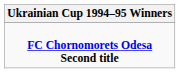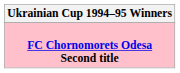(90, 51) no background -> (90, 51) pink background
